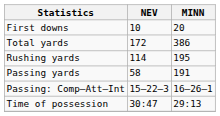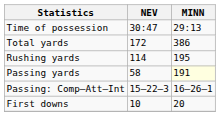rows swapped: (38, 28) <-> (57, 104)
(182, 73) no background -> (182, 73) lightyellow background
